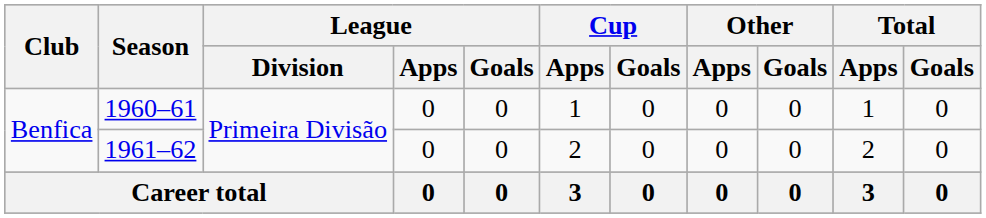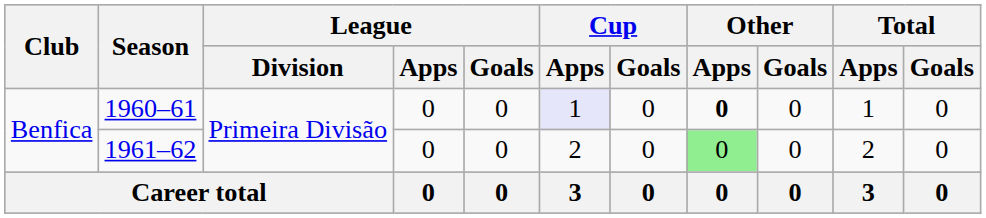(575, 108) no background -> (575, 108) lavender background
(722, 108) normal -> (722, 108) bold
(722, 150) no background -> (722, 150) lightgreen background
